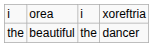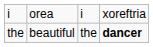(121, 33) normal -> (122, 33) bold
